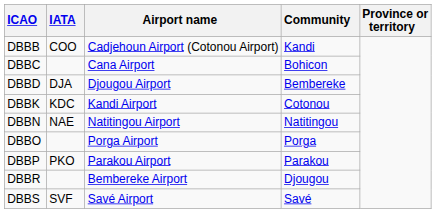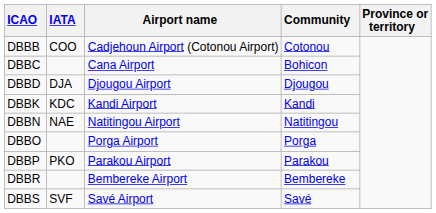(299, 46) Kandi -> (307, 46) Cotonou
(315, 84) Bembereke -> (306, 84) Djougou
(307, 103) Cotonou -> (299, 103) Kandi
(306, 179) Djougou -> (315, 179) Bembereke
